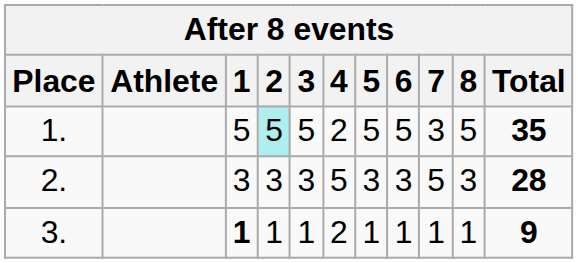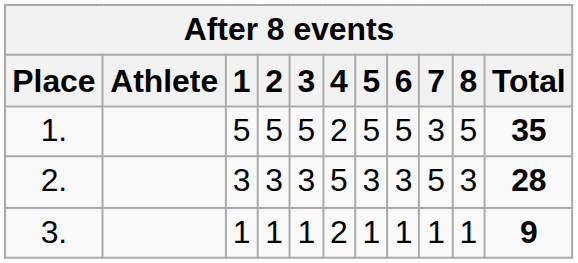(274, 130) paleturquoise background -> (274, 130) no background
(242, 231) bold -> (242, 231) normal
